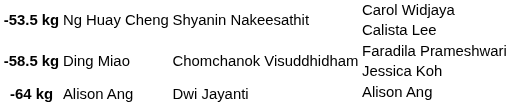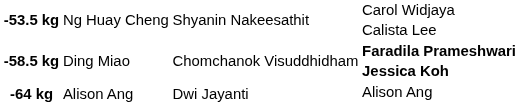(434, 51) normal -> (439, 51) bold
(402, 71) normal -> (406, 71) bold
